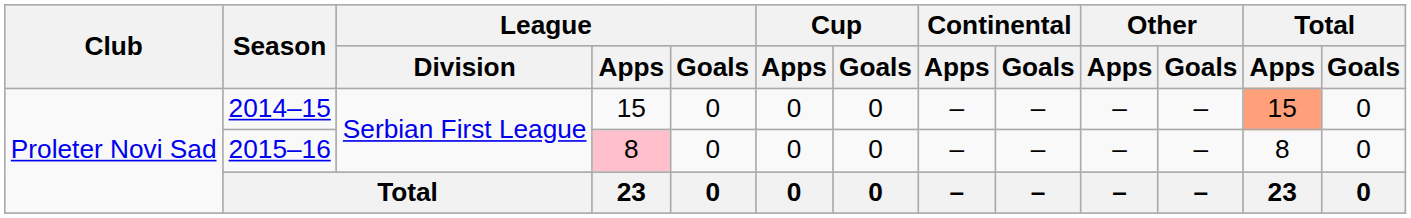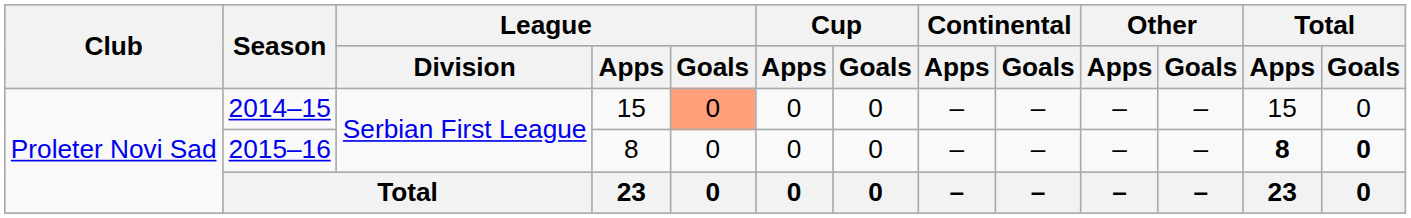(713, 108) no background -> (713, 108) lightsalmon background
(1282, 108) lightsalmon background -> (1282, 108) no background
(631, 150) pink background -> (631, 150) no background
(1282, 150) normal -> (1282, 150) bold
(1364, 150) normal -> (1364, 150) bold
